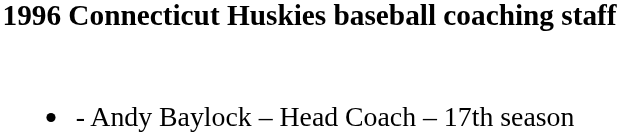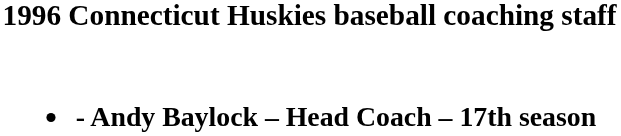(310, 117) normal -> (310, 117) bold
